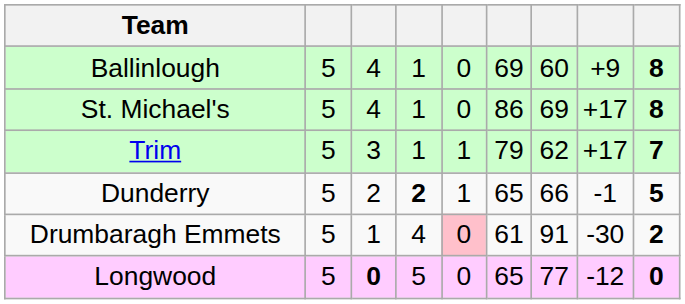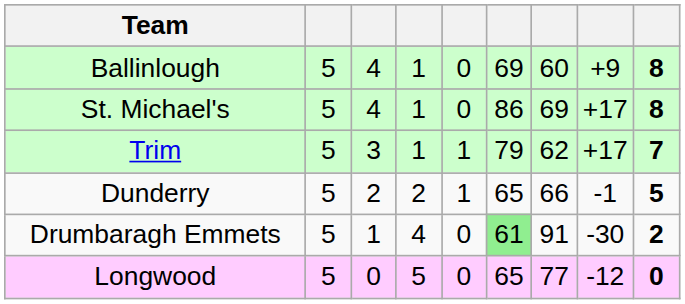(419, 192) bold -> (419, 192) normal
(464, 234) pink background -> (464, 234) no background
(509, 234) no background -> (509, 234) lightgreen background
(373, 276) bold -> (373, 276) normal
